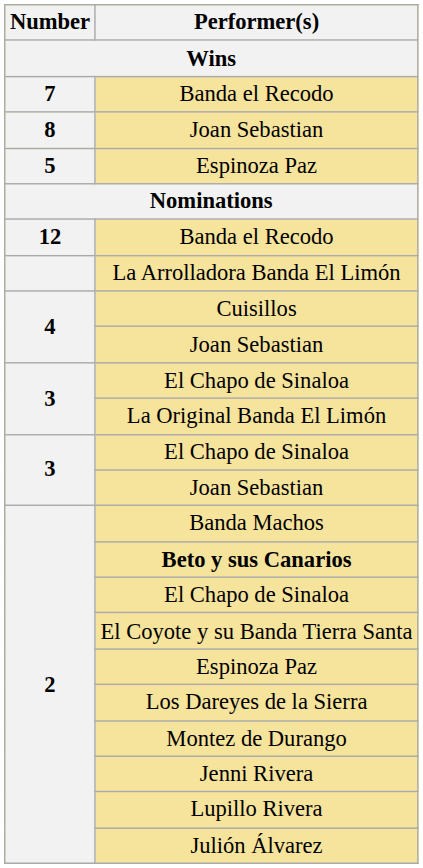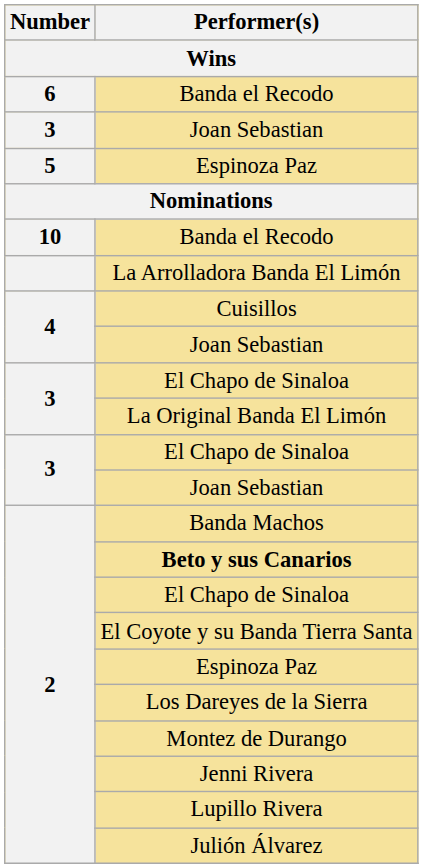(50, 93) 7 -> (50, 93) 6
(50, 129) 8 -> (50, 129) 3
(50, 237) 12 -> (50, 237) 10
